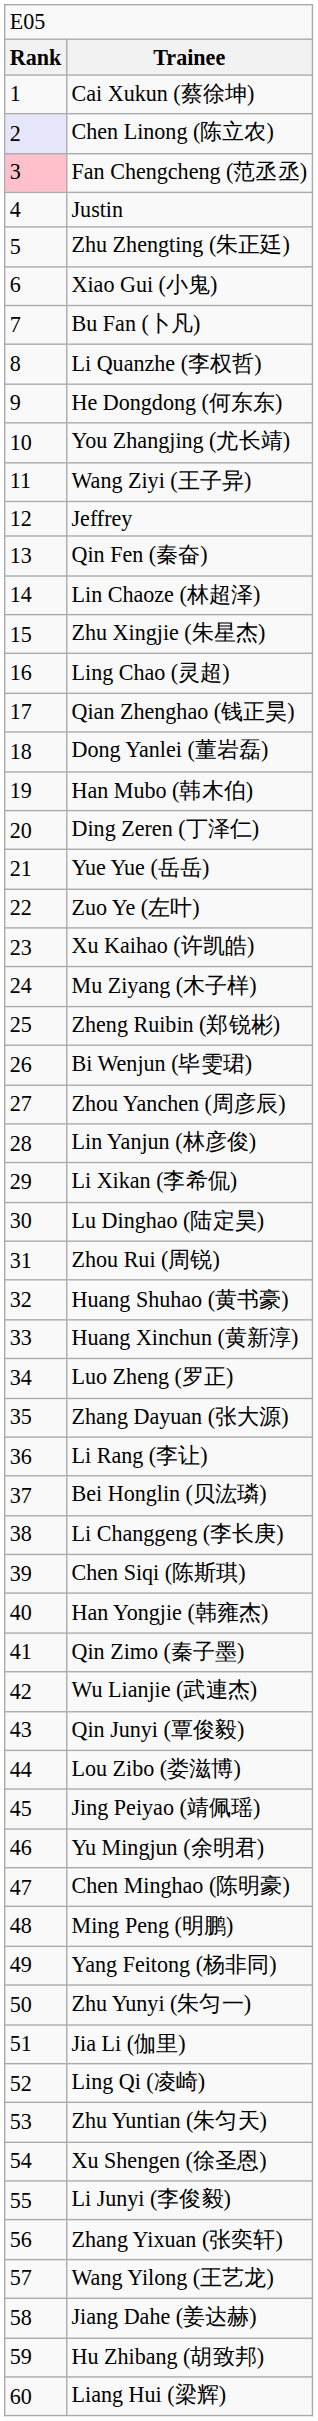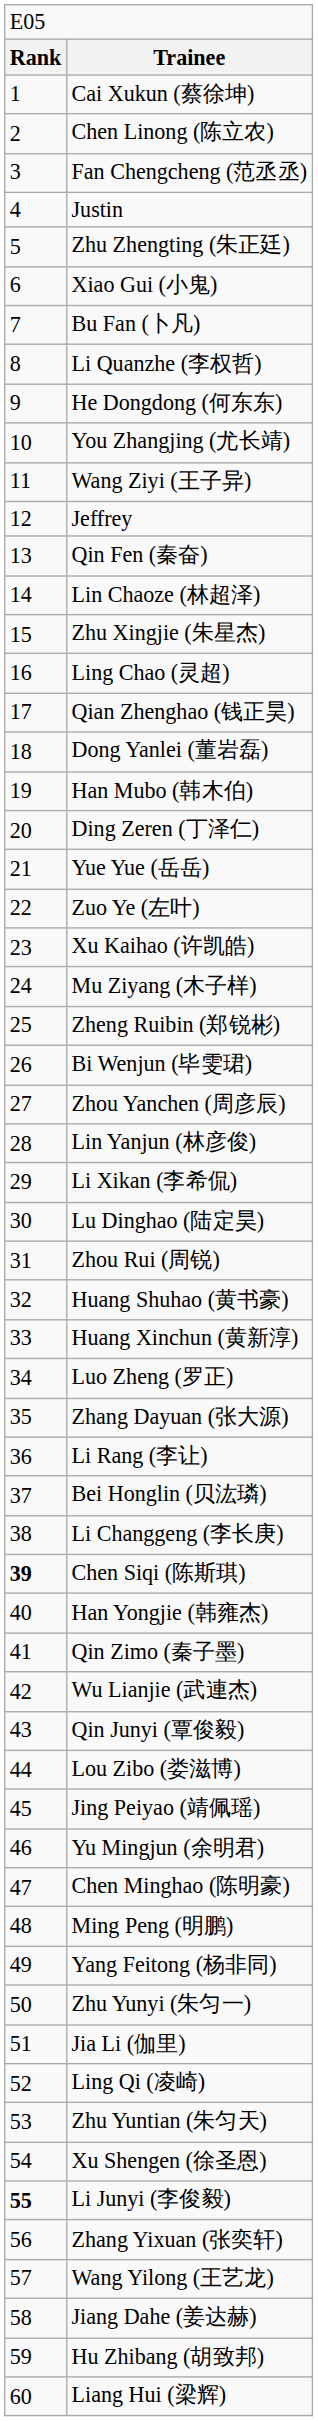(15, 133) lavender background -> (15, 133) no background
(15, 172) pink background -> (15, 172) no background
(21, 1573) normal -> (21, 1573) bold
(21, 2200) normal -> (21, 2200) bold
